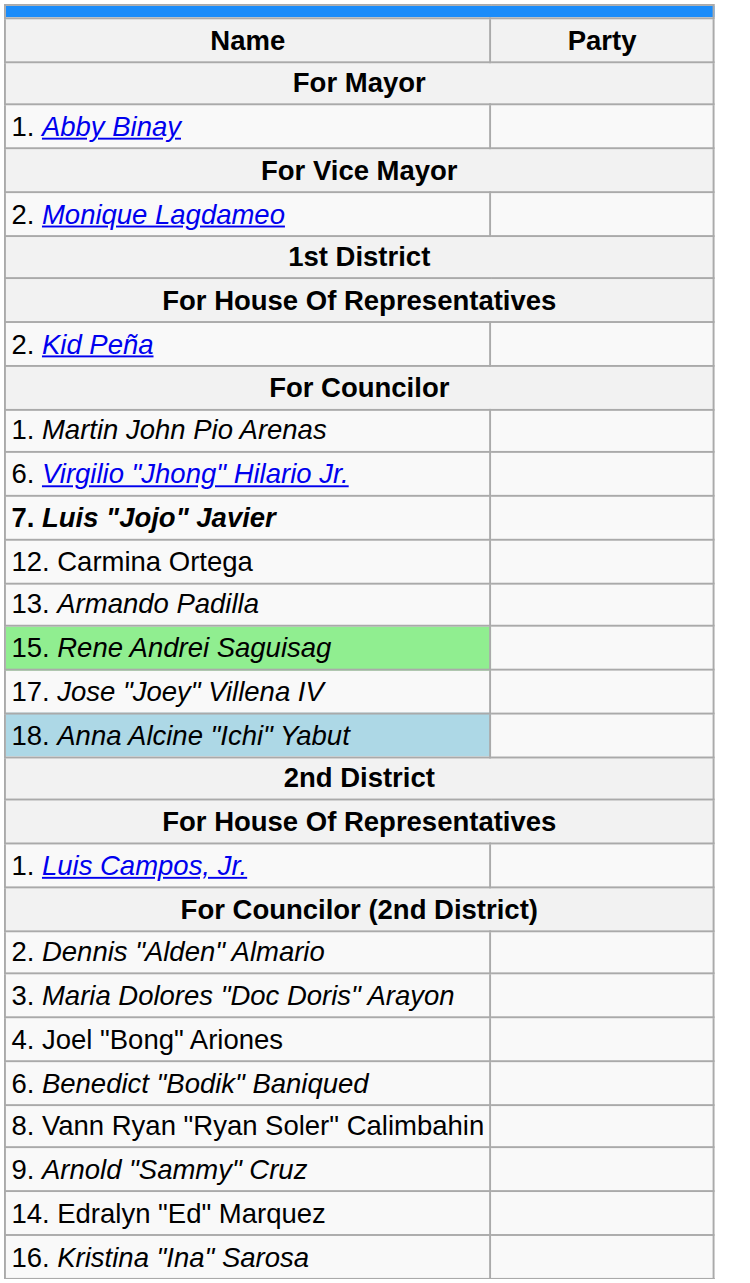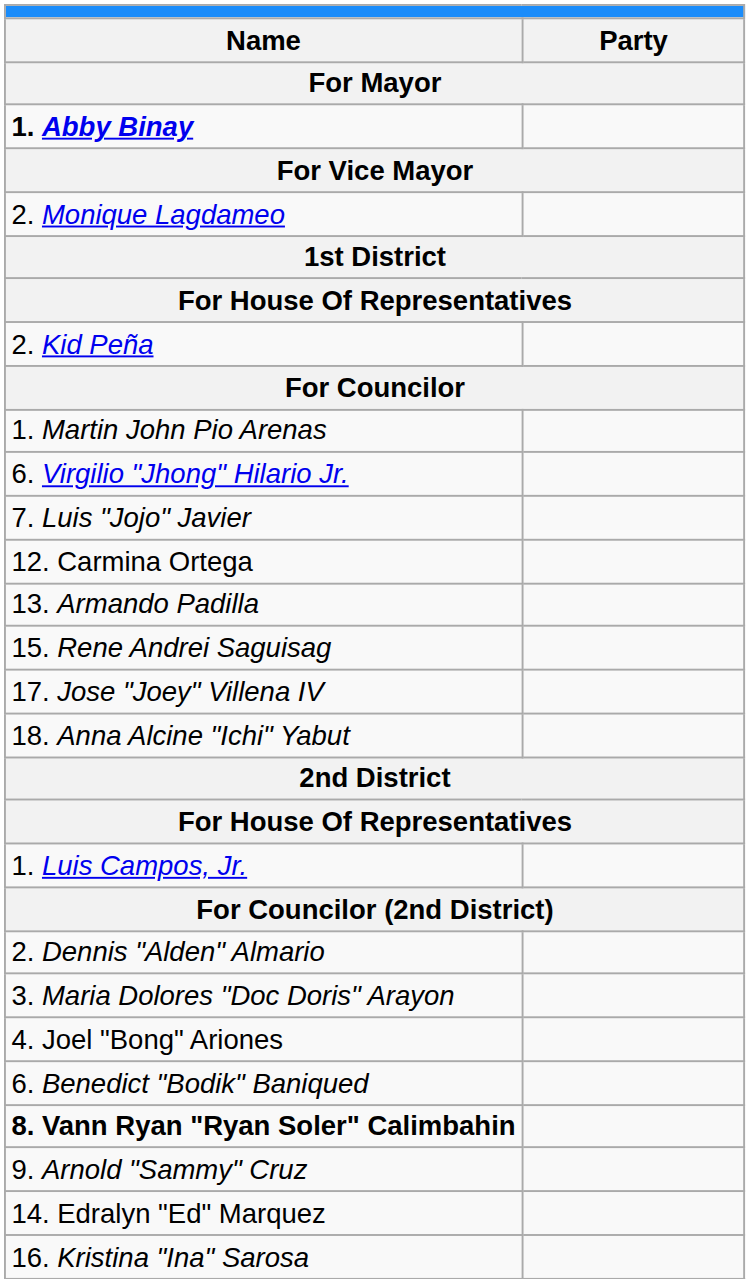(96, 127) normal -> (102, 127) bold
(144, 518) bold -> (131, 518) normal
(171, 648) lightgreen background -> (171, 648) no background
(181, 735) lightblue background -> (181, 735) no background
(248, 1126) normal -> (263, 1126) bold
